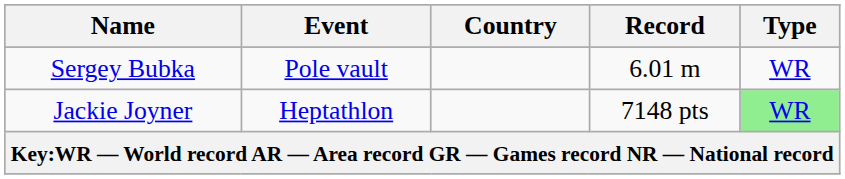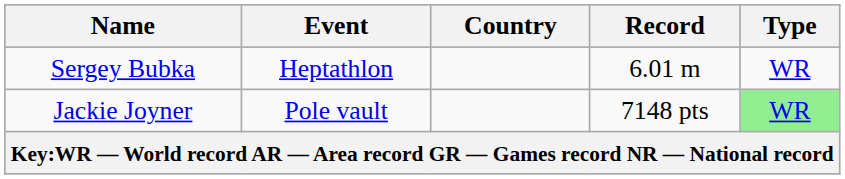(336, 68) Pole vault -> (336, 68) Heptathlon
(336, 110) Heptathlon -> (336, 110) Pole vault
